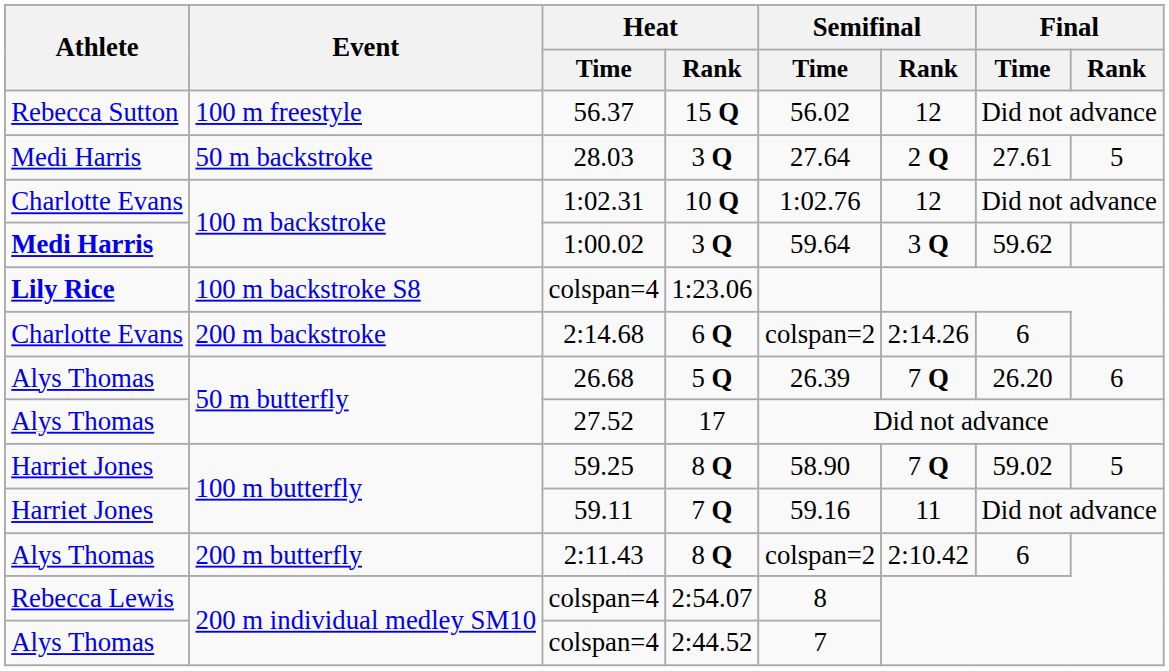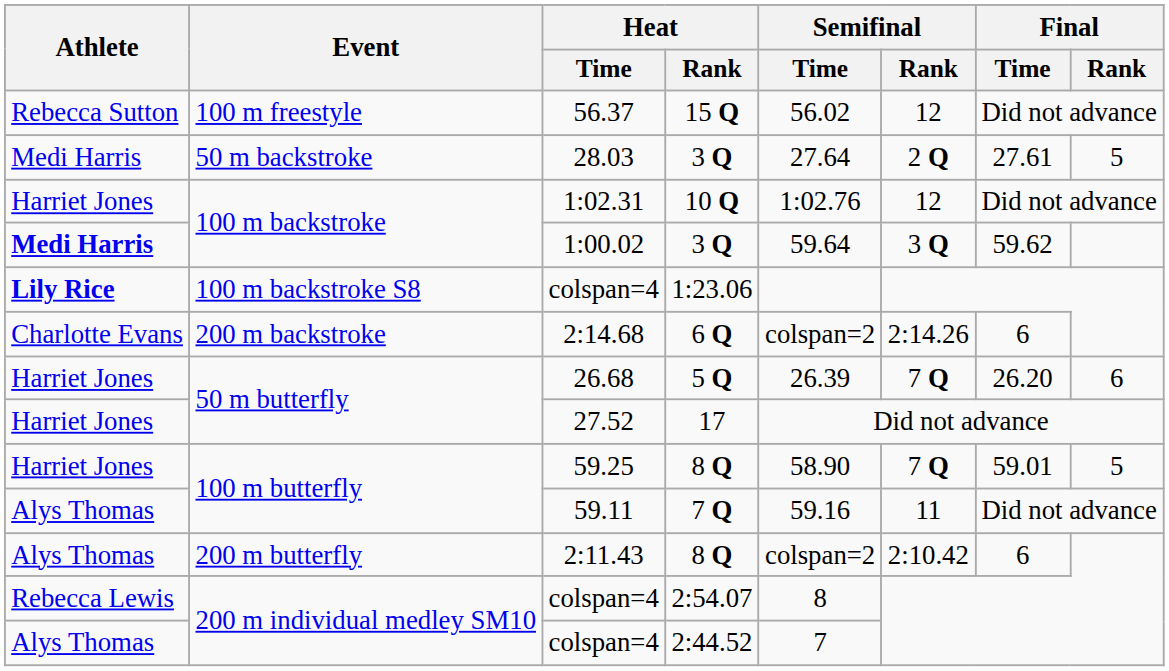(97, 201) Charlotte Evans -> (82, 201) Harriet Jones
(83, 377) Alys Thomas -> (82, 377) Harriet Jones
(83, 422) Alys Thomas -> (82, 422) Harriet Jones
(1023, 466) 59.02 -> (1023, 466) 59.01
(82, 510) Harriet Jones -> (83, 510) Alys Thomas
